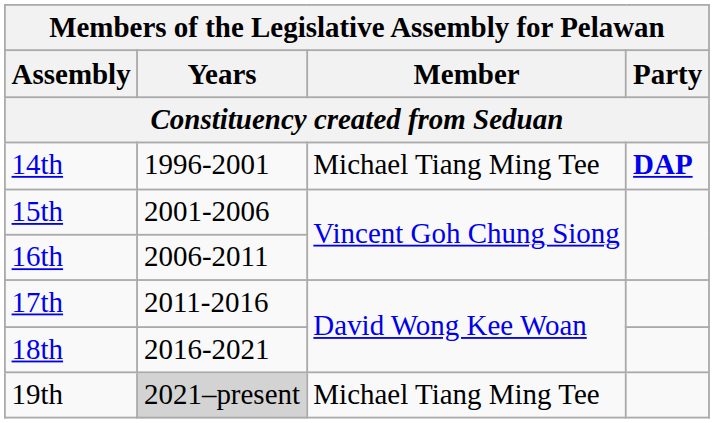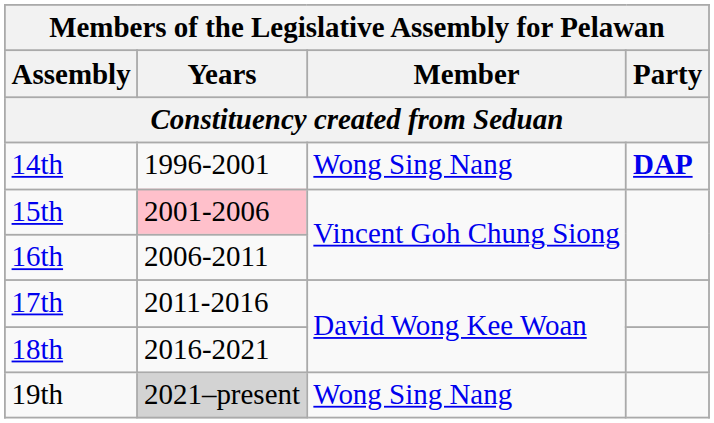(456, 165) Michael Tiang Ming Tee -> (413, 165) Wong Sing Nang
(207, 211) no background -> (207, 211) pink background
(456, 394) Michael Tiang Ming Tee -> (413, 394) Wong Sing Nang
